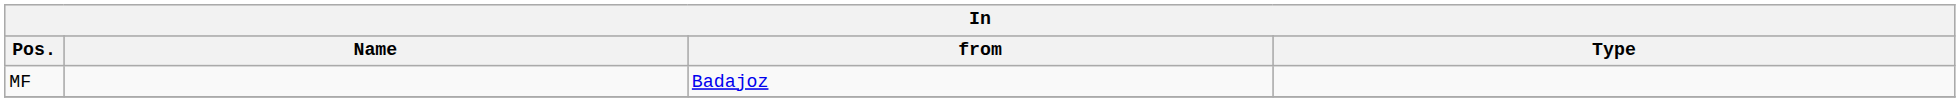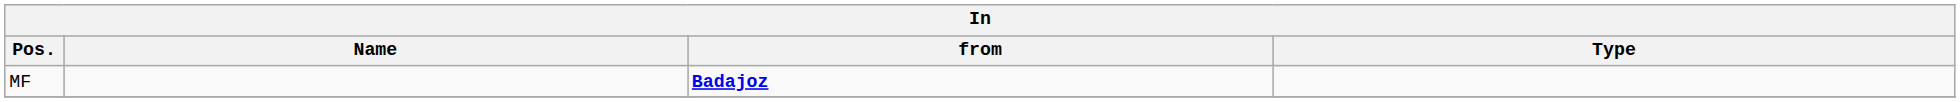(730, 81) normal -> (730, 81) bold
